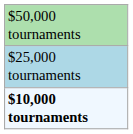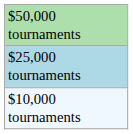(48, 107) bold -> (44, 107) normal
